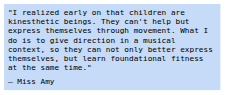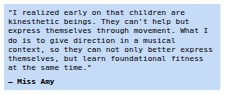(31, 81) normal -> (31, 81) bold
